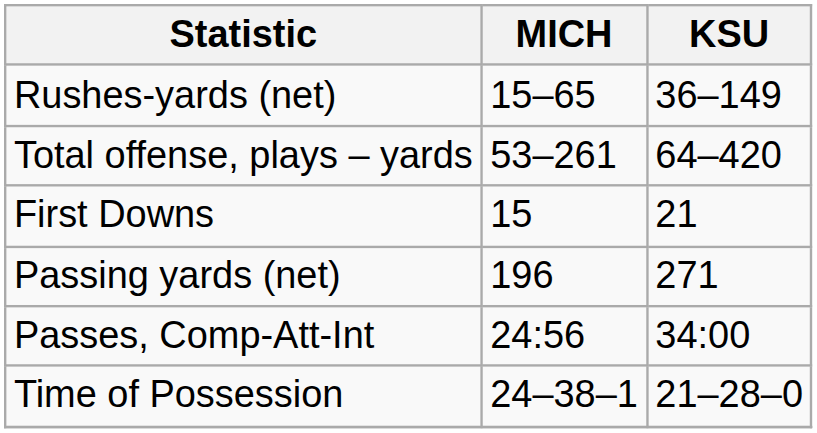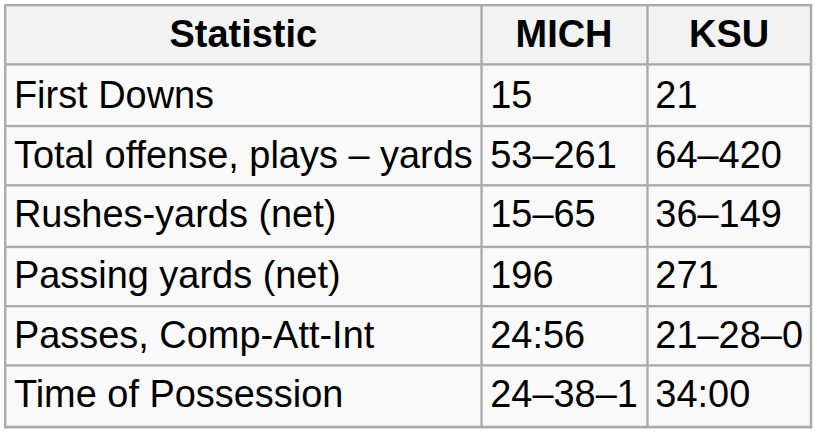rows swapped: (114, 214) <-> (175, 94)
(703, 335) 34:00 -> (729, 335) 21–28–0
(729, 395) 21–28–0 -> (703, 395) 34:00
